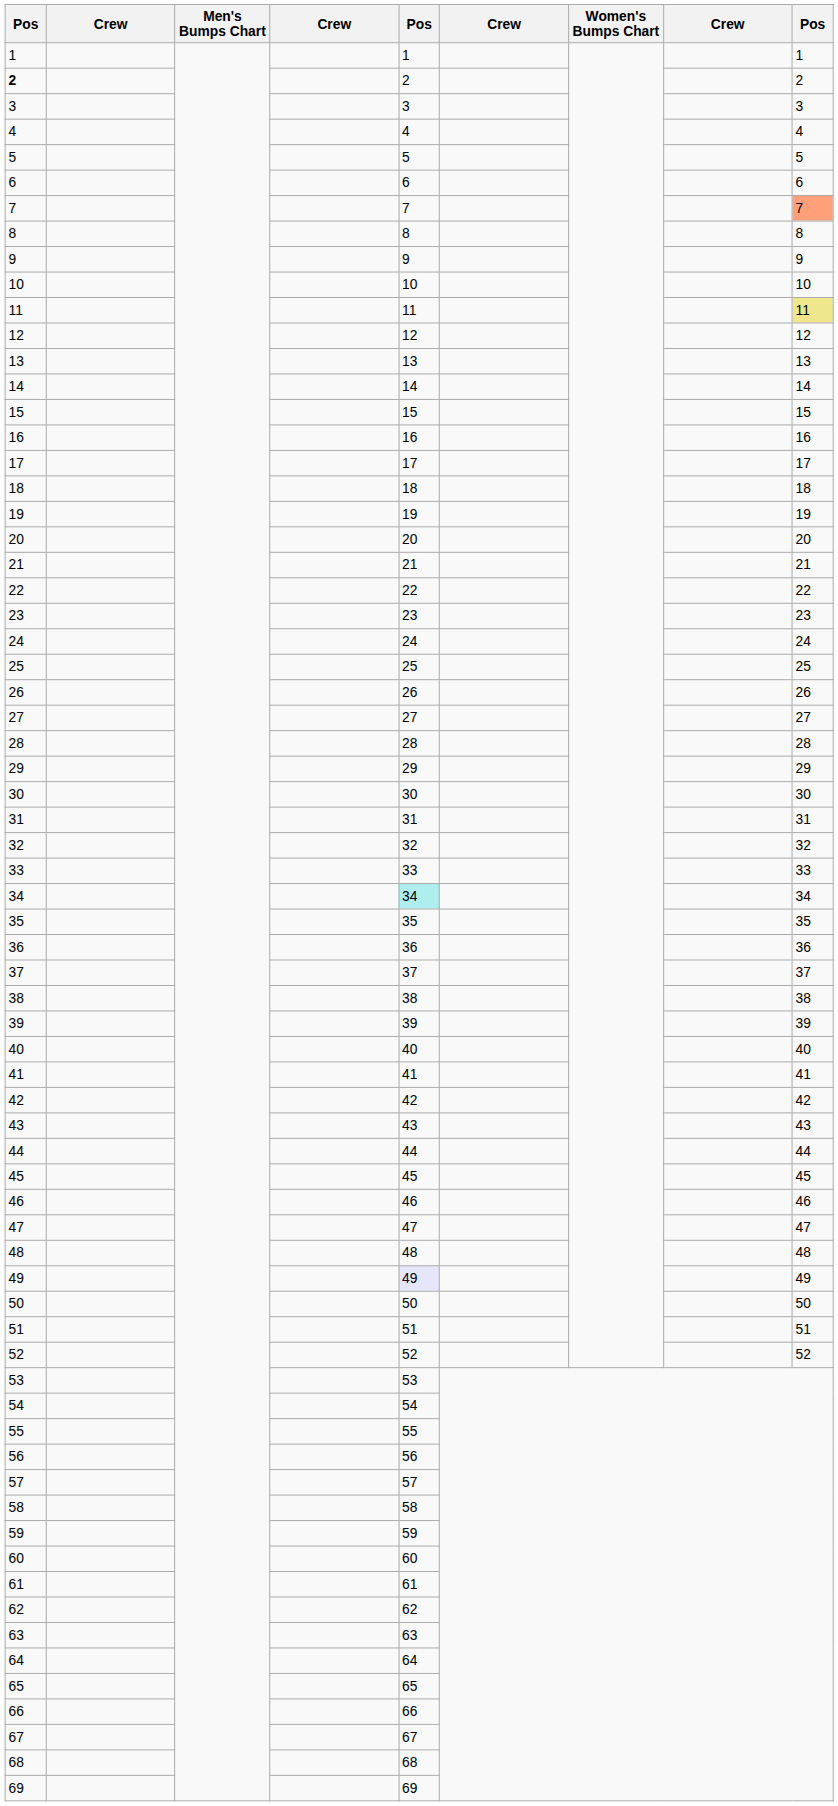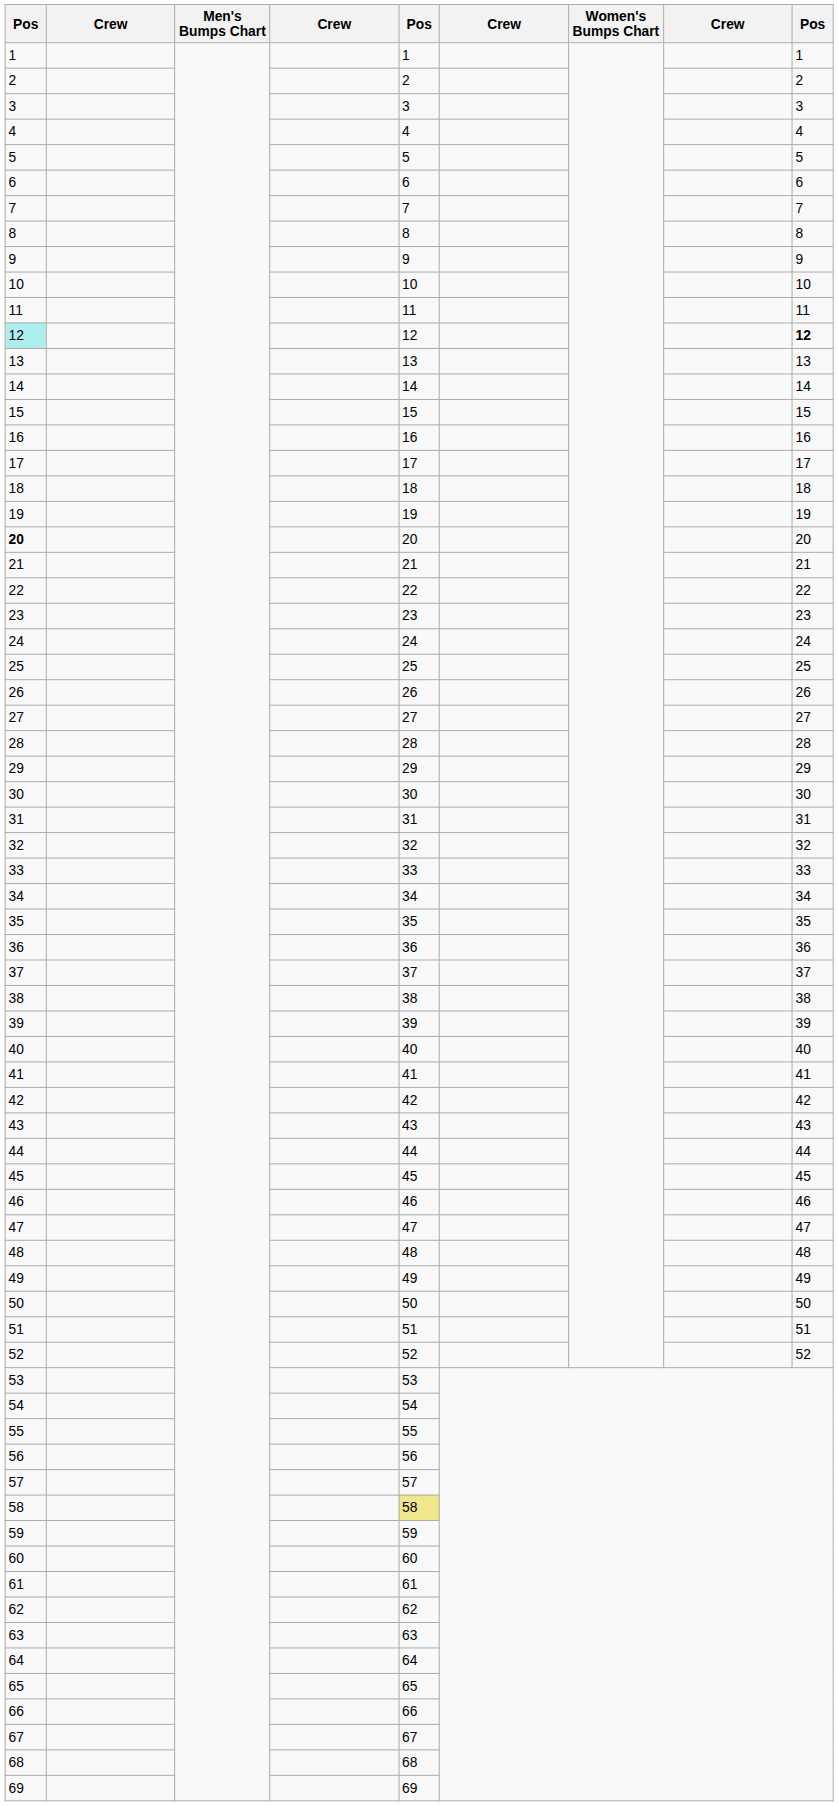(12, 81) bold -> (12, 81) normal
(799, 208) lightsalmon background -> (799, 208) no background
(803, 310) khaki background -> (803, 310) no background
(16, 335) no background -> (16, 335) paleturquoise background
(803, 335) normal -> (803, 335) bold
(16, 539) normal -> (16, 539) bold
(410, 896) paleturquoise background -> (410, 896) no background
(410, 1278) lavender background -> (410, 1278) no background
(410, 1507) no background -> (410, 1507) khaki background
